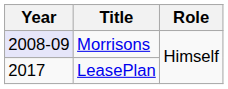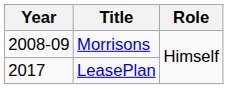(39, 44) lavender background -> (39, 44) no background
